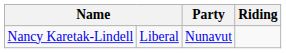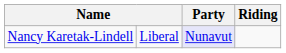(209, 36) no background -> (209, 36) lavender background
